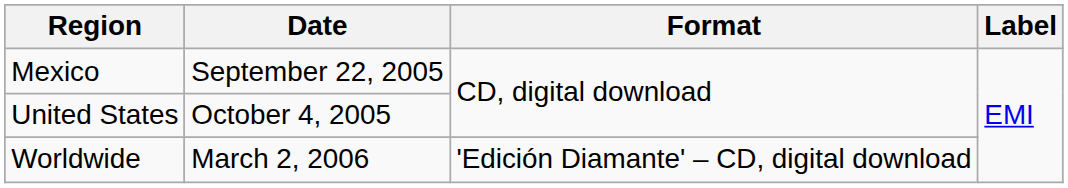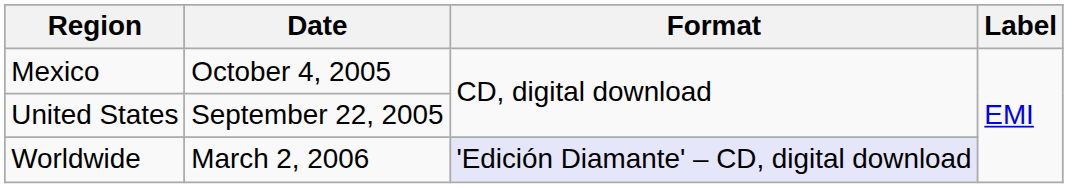(317, 70) September 22, 2005 -> (291, 70) October 4, 2005
(291, 114) October 4, 2005 -> (317, 114) September 22, 2005
(714, 159) no background -> (714, 159) lavender background
